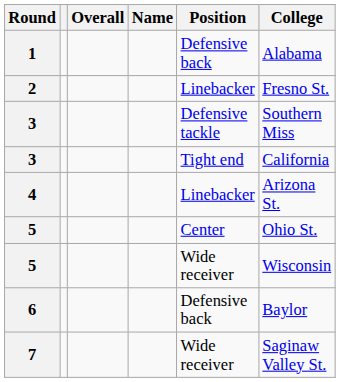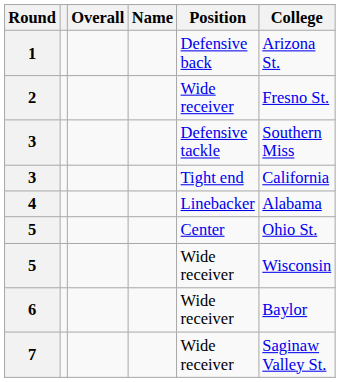(292, 52) Alabama -> (289, 52) Arizona St.
(218, 88) Linebacker -> (207, 97) Wide receiver
(289, 194) Arizona St. -> (292, 203) Alabama
(214, 310) Defensive back -> (207, 310) Wide receiver
